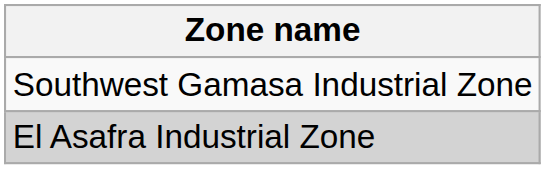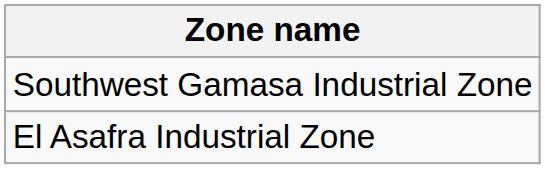(194, 136) lightgrey background -> (194, 136) no background
